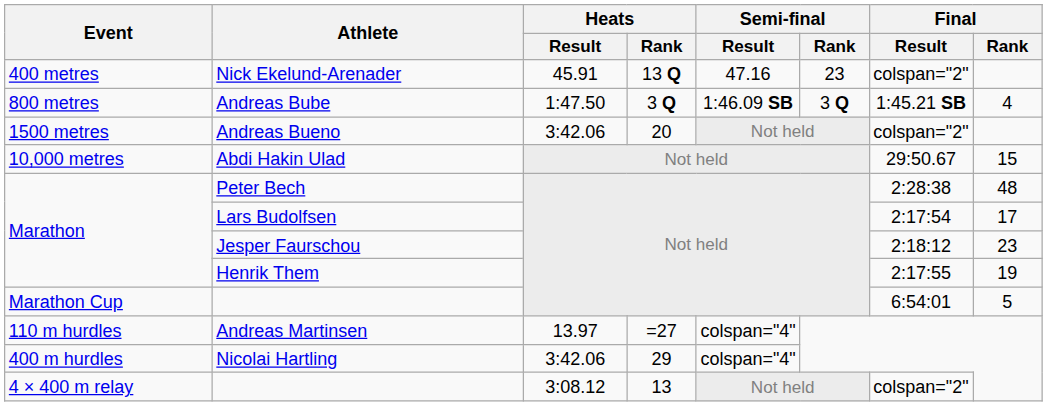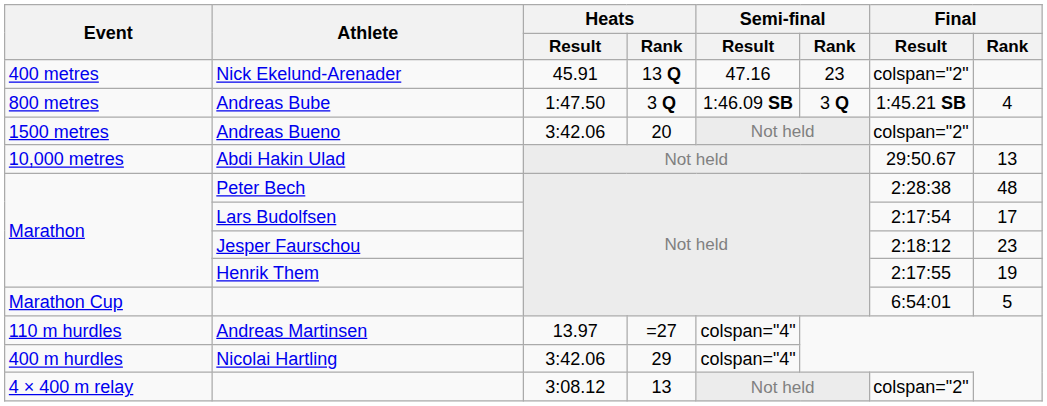(1007, 160) 15 -> (1007, 160) 13
